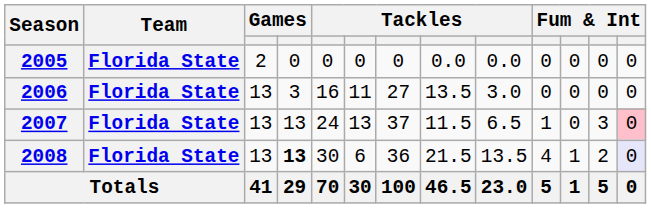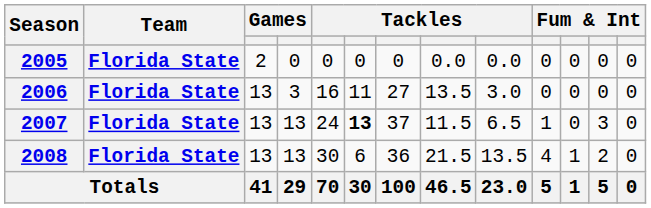(360, 124) normal -> (360, 124) bold
(632, 124) pink background -> (632, 124) no background
(295, 156) bold -> (295, 156) normal
(632, 156) lavender background -> (632, 156) no background
